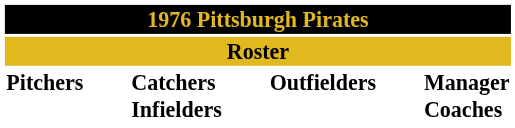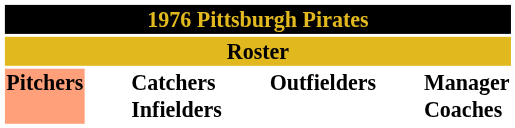(45, 82) no background -> (45, 82) lightsalmon background
